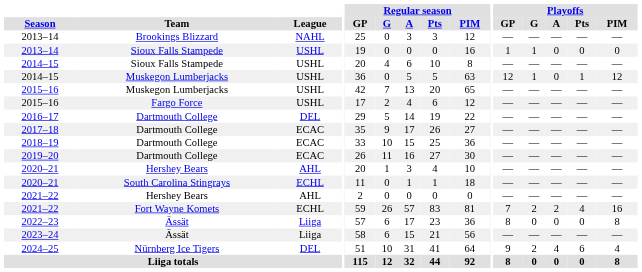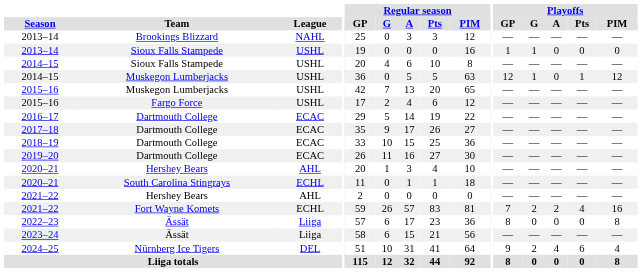(310, 116) DEL -> (310, 116) ECAC
